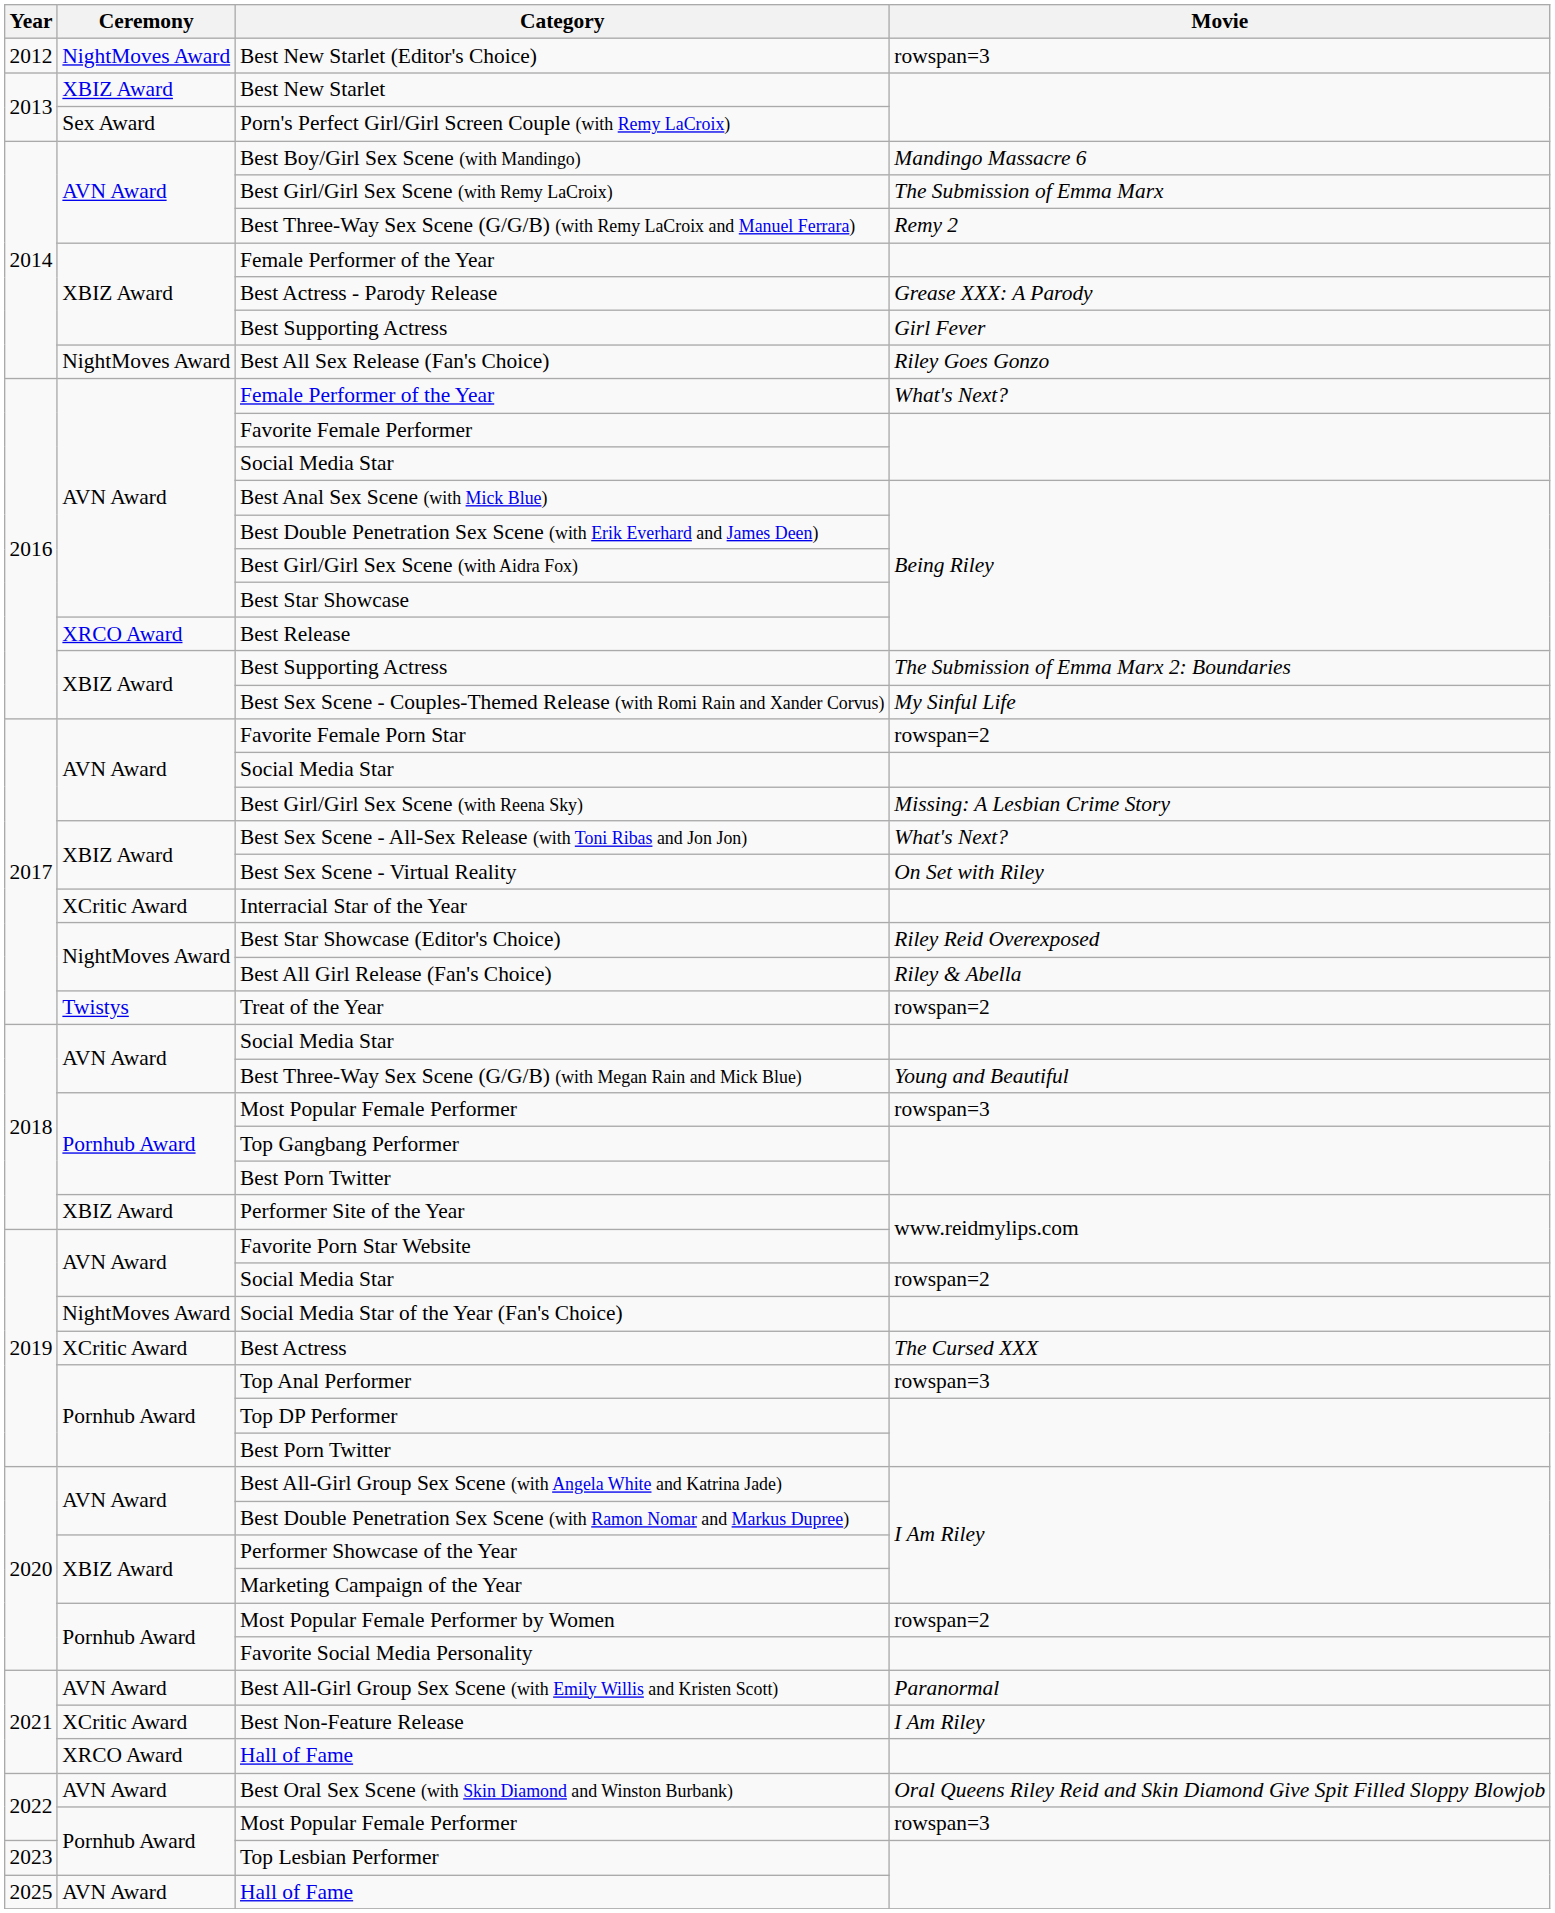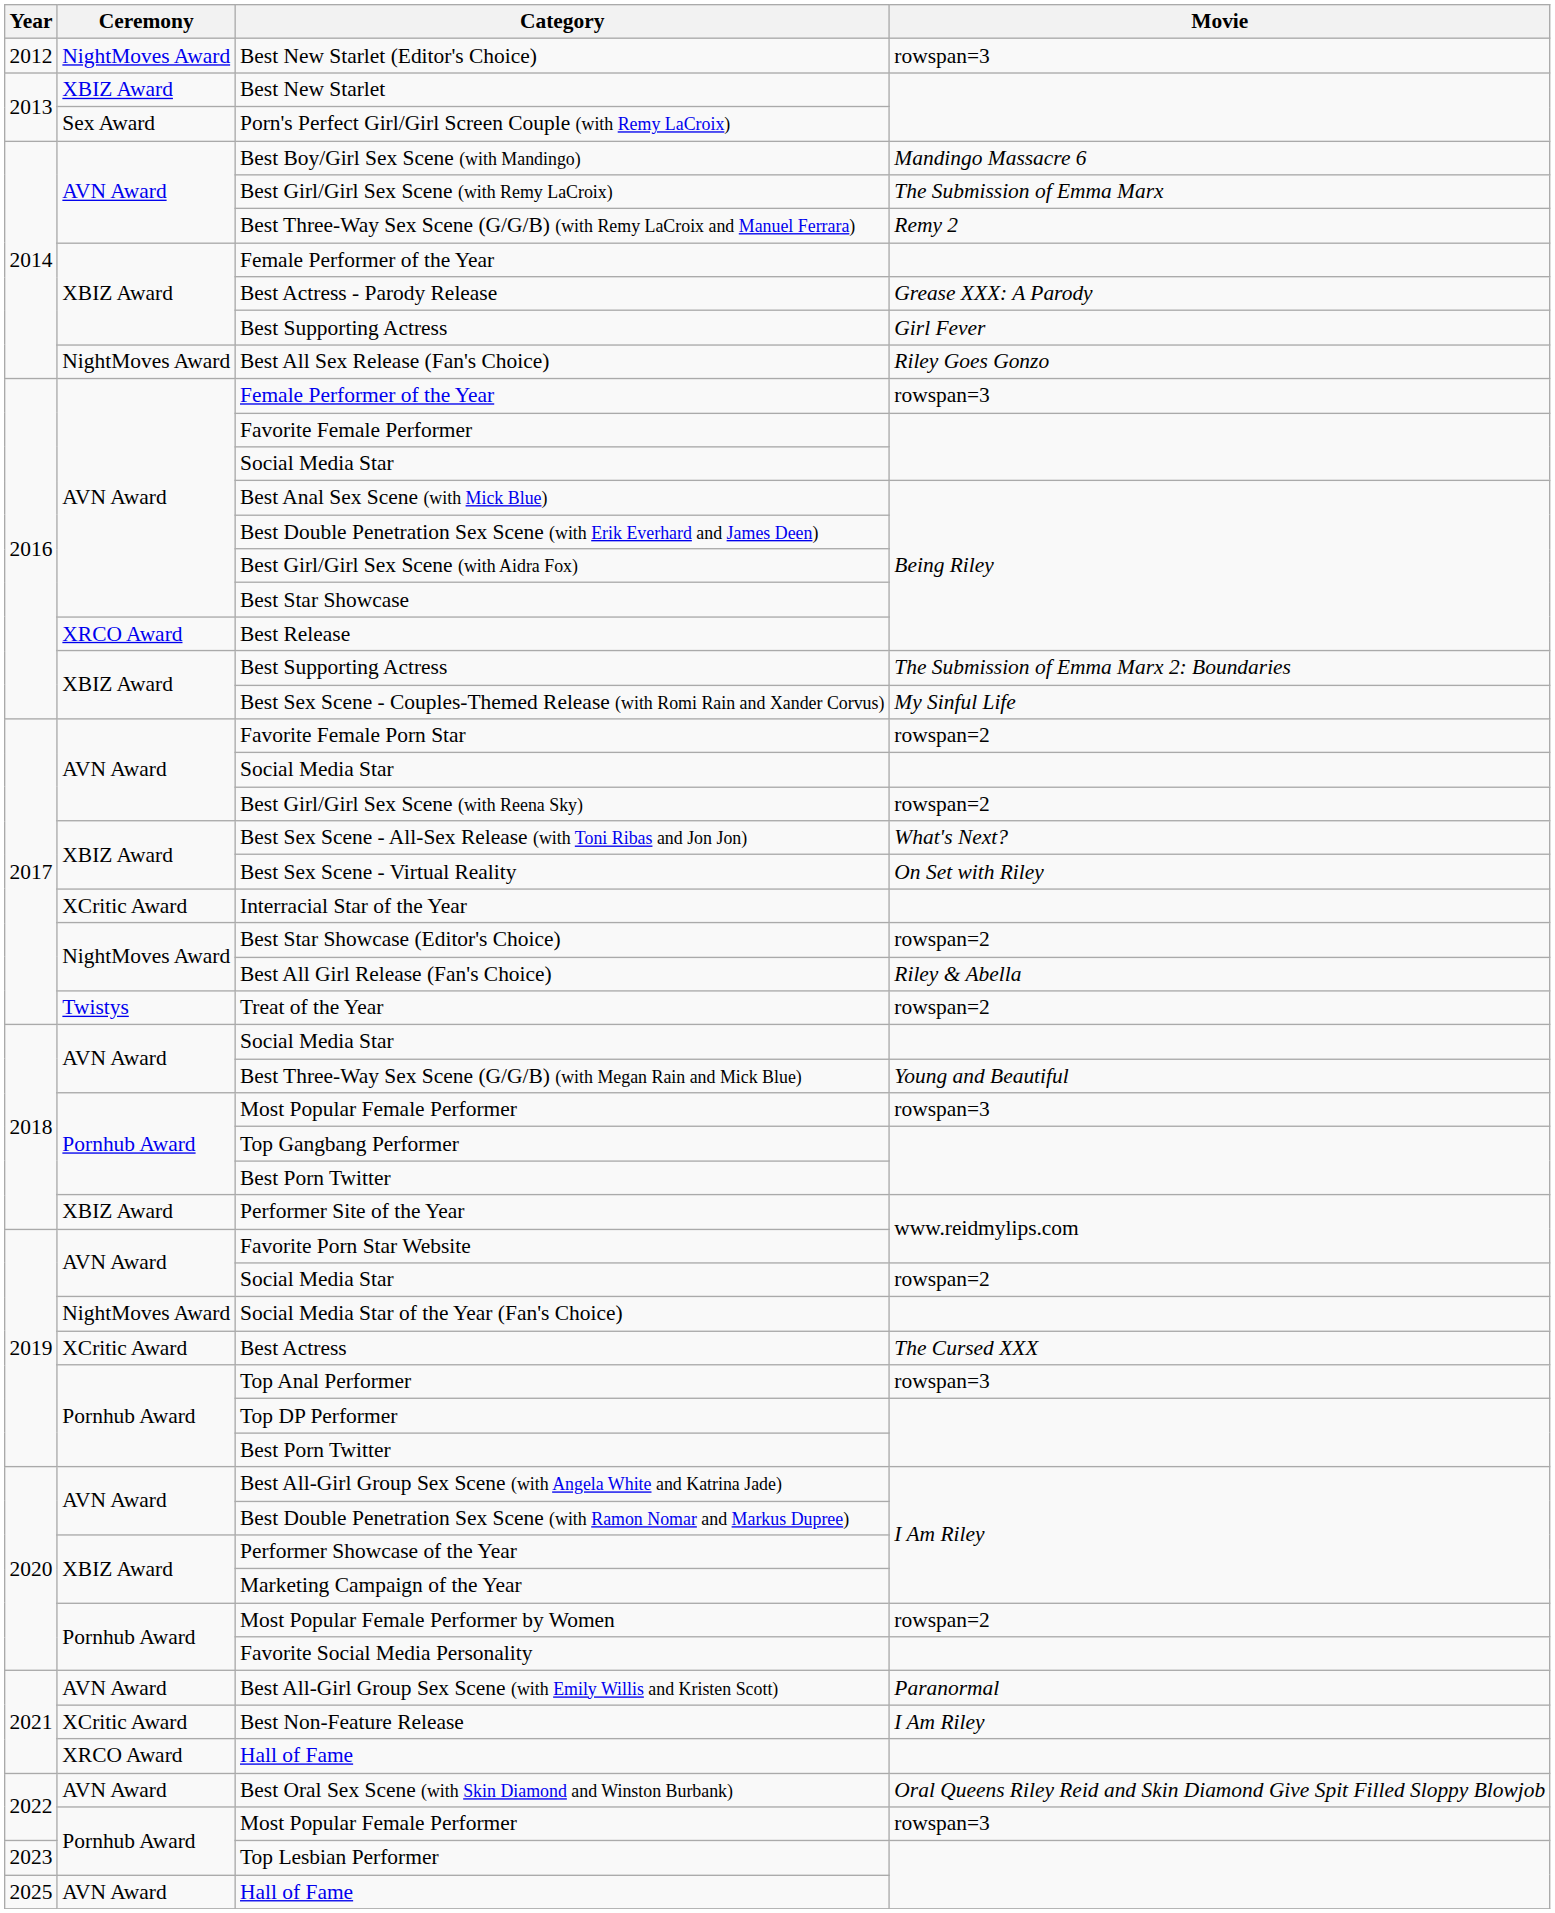(951, 395) What's Next? -> (942, 395) rowspan=3
(1032, 803) Missing: A Lesbian Crime Story -> (942, 803) rowspan=2
(997, 939) Riley Reid Overexposed -> (942, 939) rowspan=2
